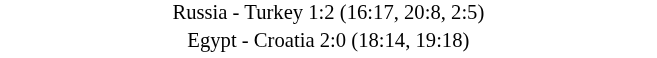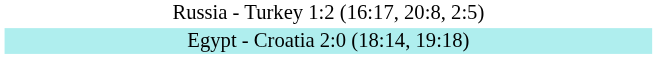(328, 40) no background -> (328, 40) paleturquoise background
